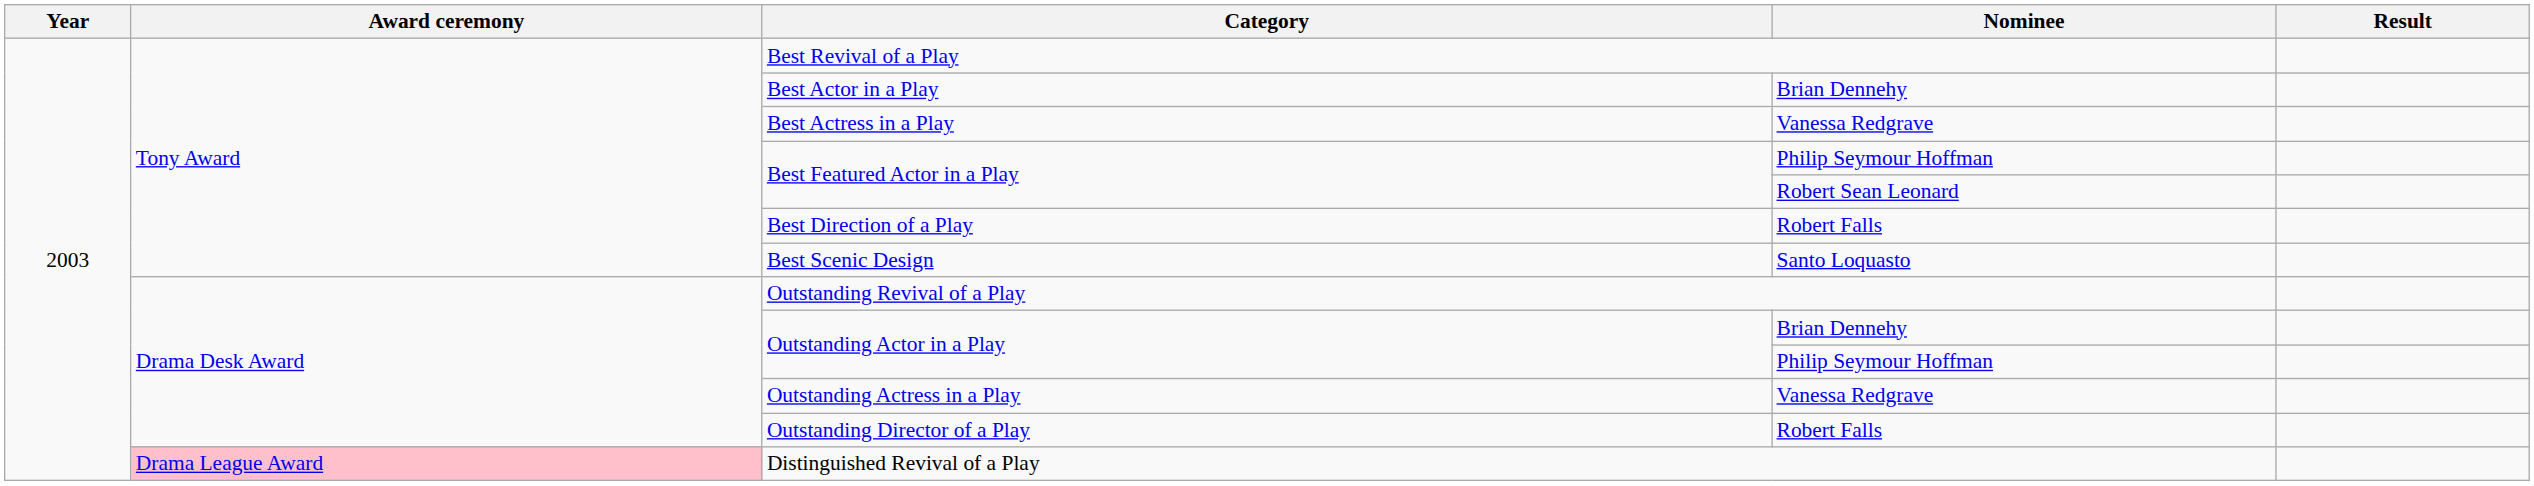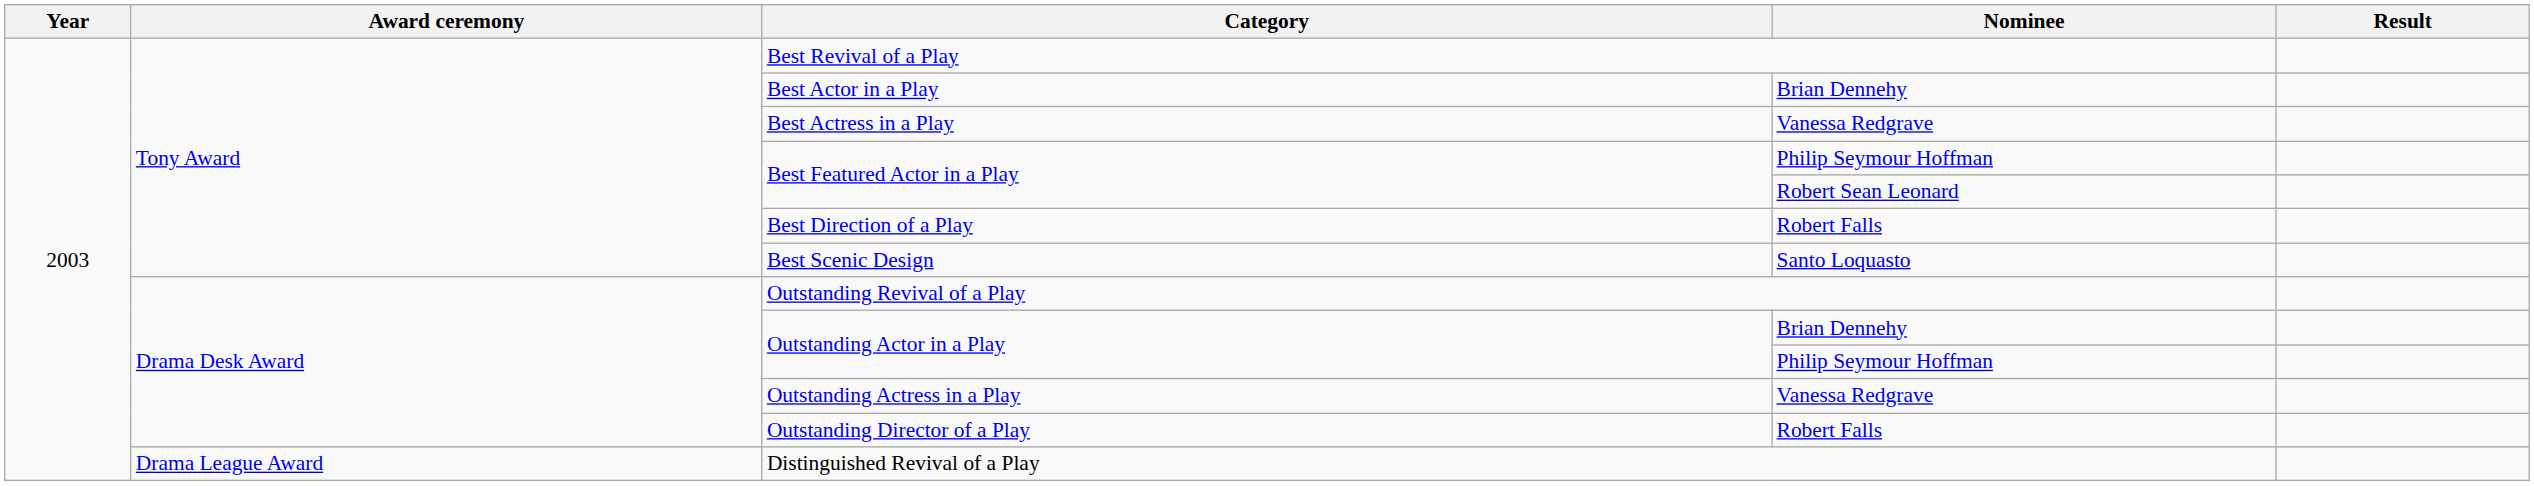(229, 463) pink background -> (229, 463) no background
